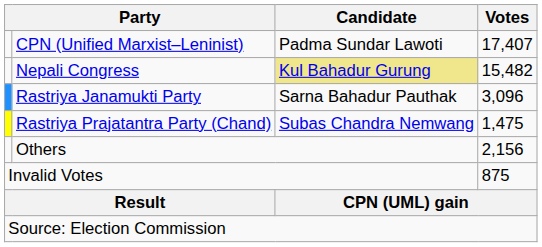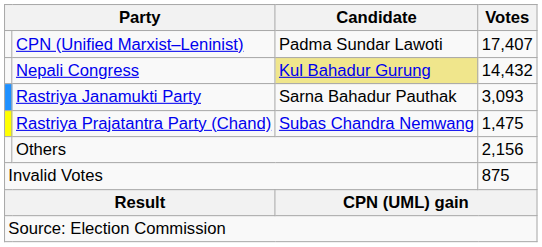(507, 70) 15,482 -> (507, 70) 14,432
(503, 96) 3,096 -> (503, 96) 3,093
